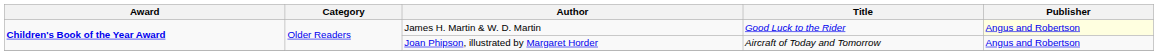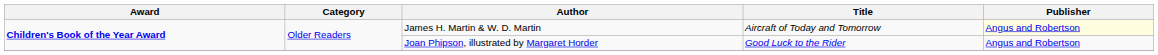(795, 27) Good Luck to the Rider -> (813, 27) Aircraft of Today and Tomorrow
(813, 43) Aircraft of Today and Tomorrow -> (795, 43) Good Luck to the Rider
